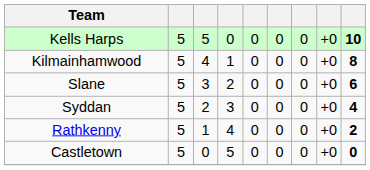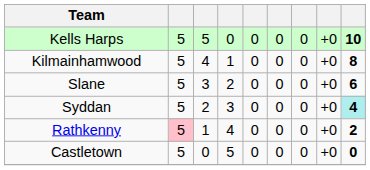(353, 107) no background -> (353, 107) paleturquoise background
(181, 130) no background -> (181, 130) pink background
